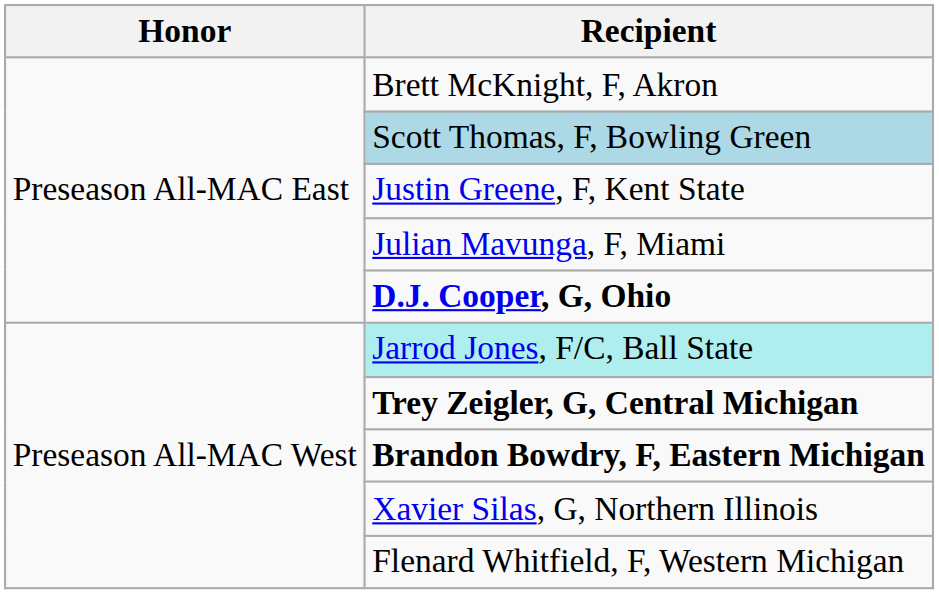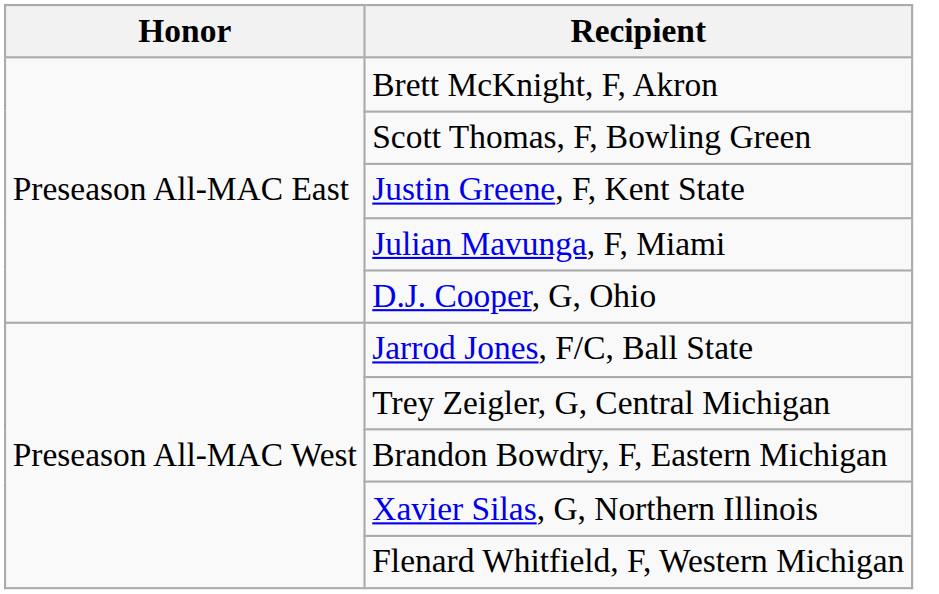(592, 137) lightblue background -> (592, 137) no background
(522, 296) bold -> (514, 296) normal
(563, 349) paleturquoise background -> (563, 349) no background
(615, 402) bold -> (601, 402) normal
(649, 455) bold -> (630, 455) normal
